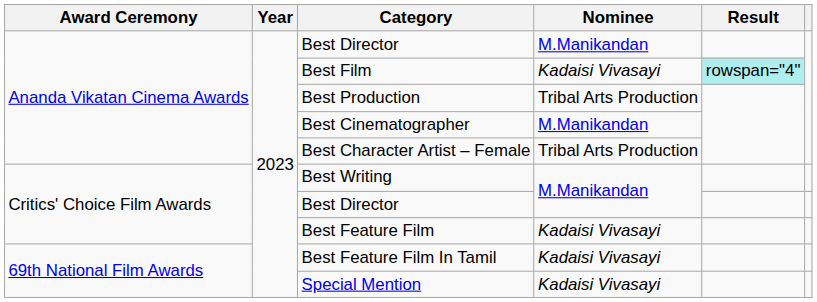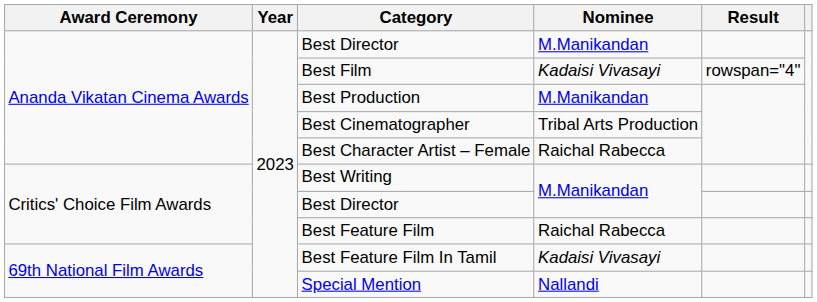(753, 71) paleturquoise background -> (753, 71) no background
(618, 97) Tribal Arts Production -> (593, 97) M.Manikandan
(593, 124) M.Manikandan -> (618, 124) Tribal Arts Production
(618, 151) Tribal Arts Production -> (602, 151) Raichal Rabecca
(599, 230) Kadaisi Vivasayi -> (602, 230) Raichal Rabecca
(599, 284) Kadaisi Vivasayi -> (568, 284) Nallandi
